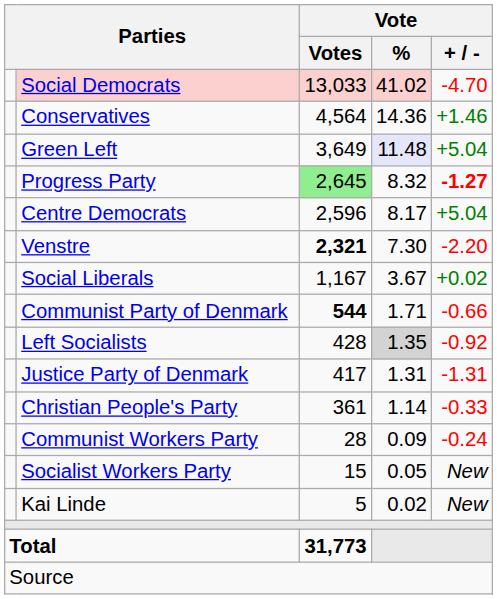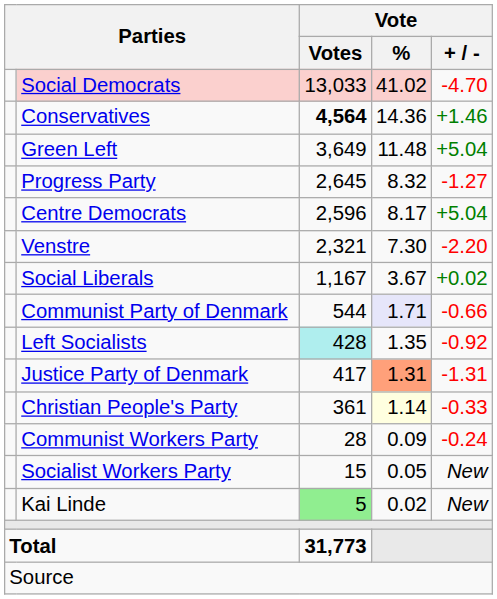(341, 117) normal -> (341, 117) bold
(402, 149) lavender background -> (402, 149) no background
(341, 181) lightgreen background -> (341, 181) no background
(464, 181) bold -> (464, 181) normal
(341, 246) bold -> (341, 246) normal
(350, 310) bold -> (350, 310) normal
(407, 310) no background -> (407, 310) lavender background
(350, 342) no background -> (350, 342) paleturquoise background
(407, 342) lightgrey background -> (407, 342) no background
(407, 375) no background -> (407, 375) lightsalmon background
(407, 407) no background -> (407, 407) lightyellow background
(361, 504) no background -> (361, 504) lightgreen background
